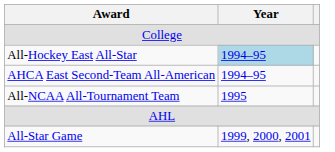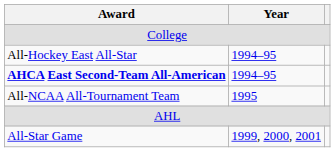(243, 55) lightblue background -> (254, 55) no background
(111, 75) normal -> (116, 75) bold
